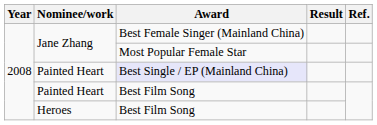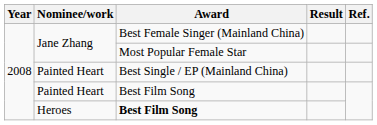(203, 71) lavender background -> (203, 71) no background
(157, 110) normal -> (158, 110) bold
